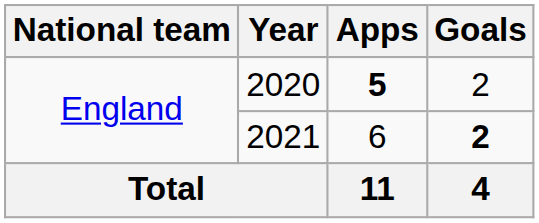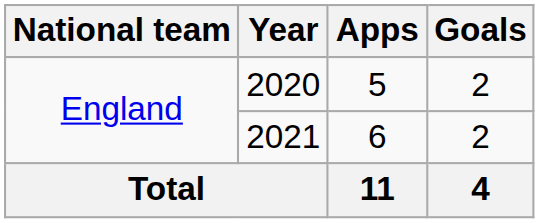(377, 83) bold -> (377, 83) normal
(480, 136) bold -> (480, 136) normal
